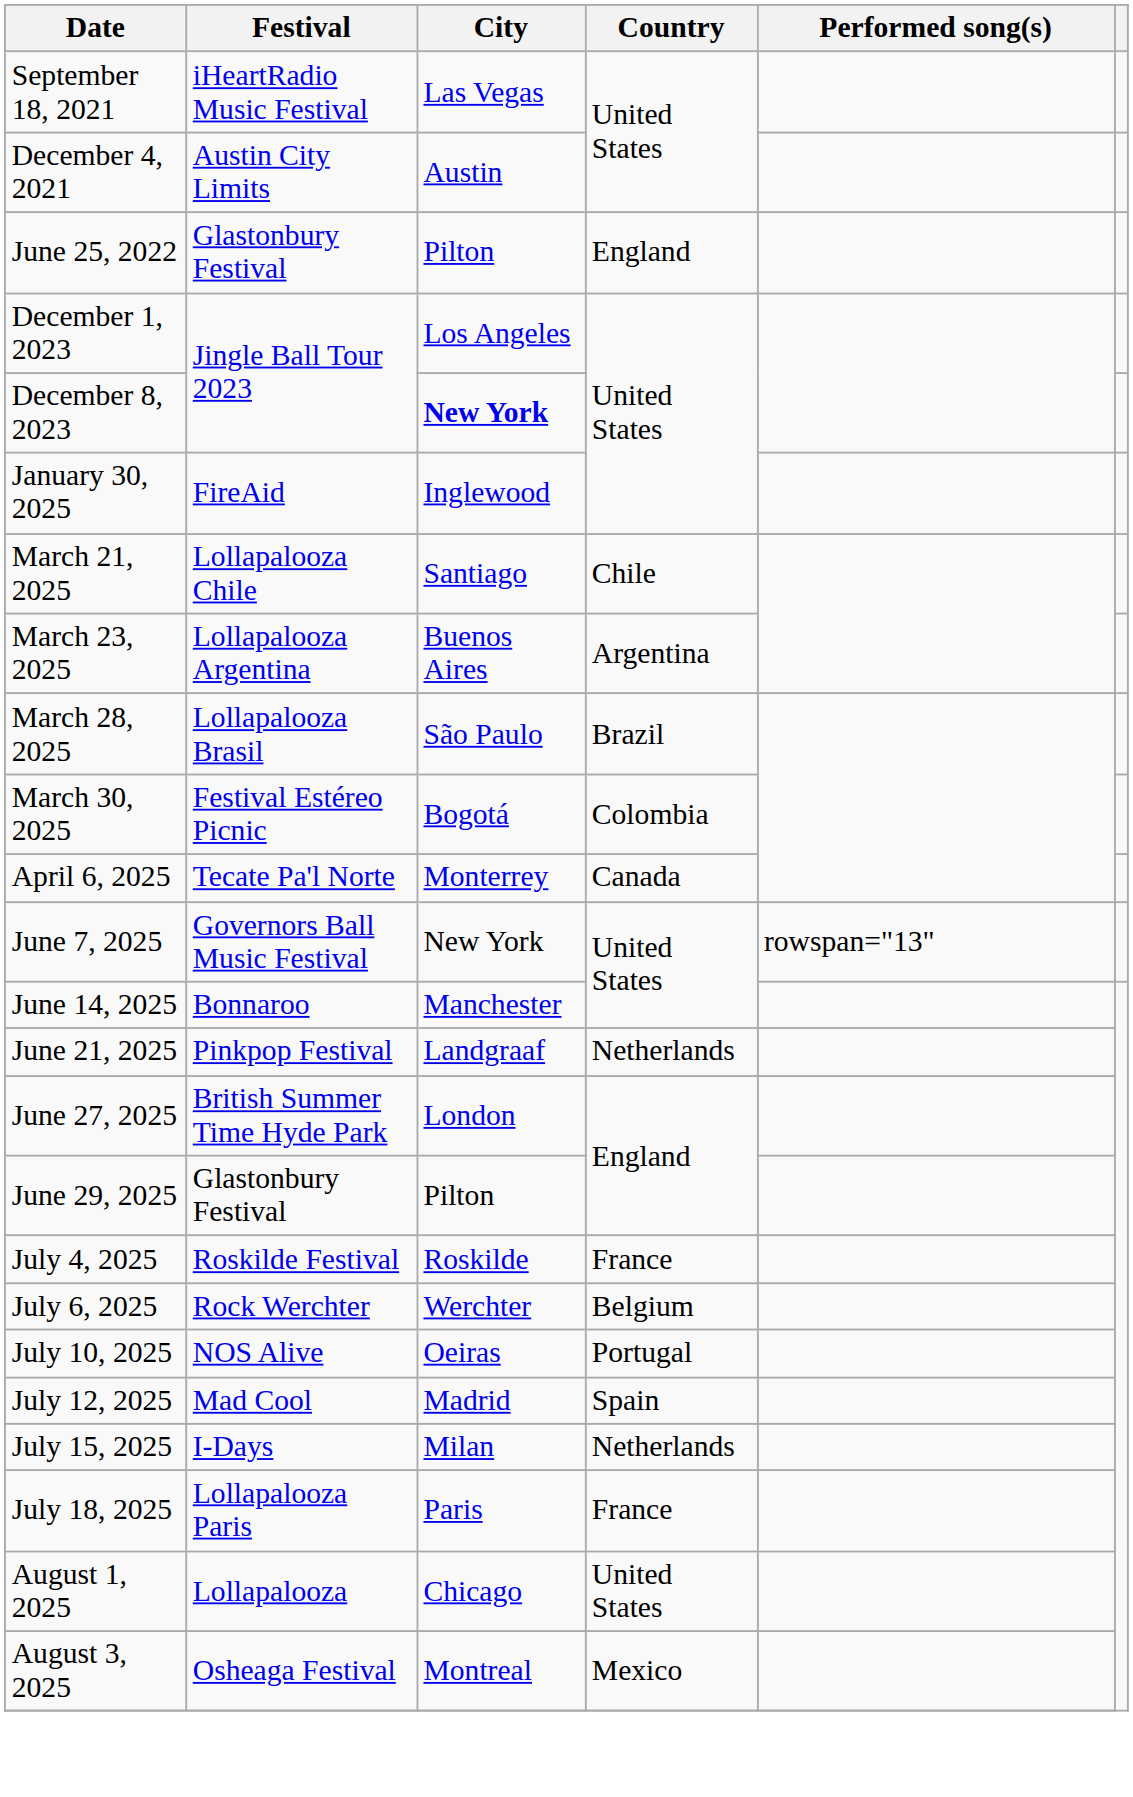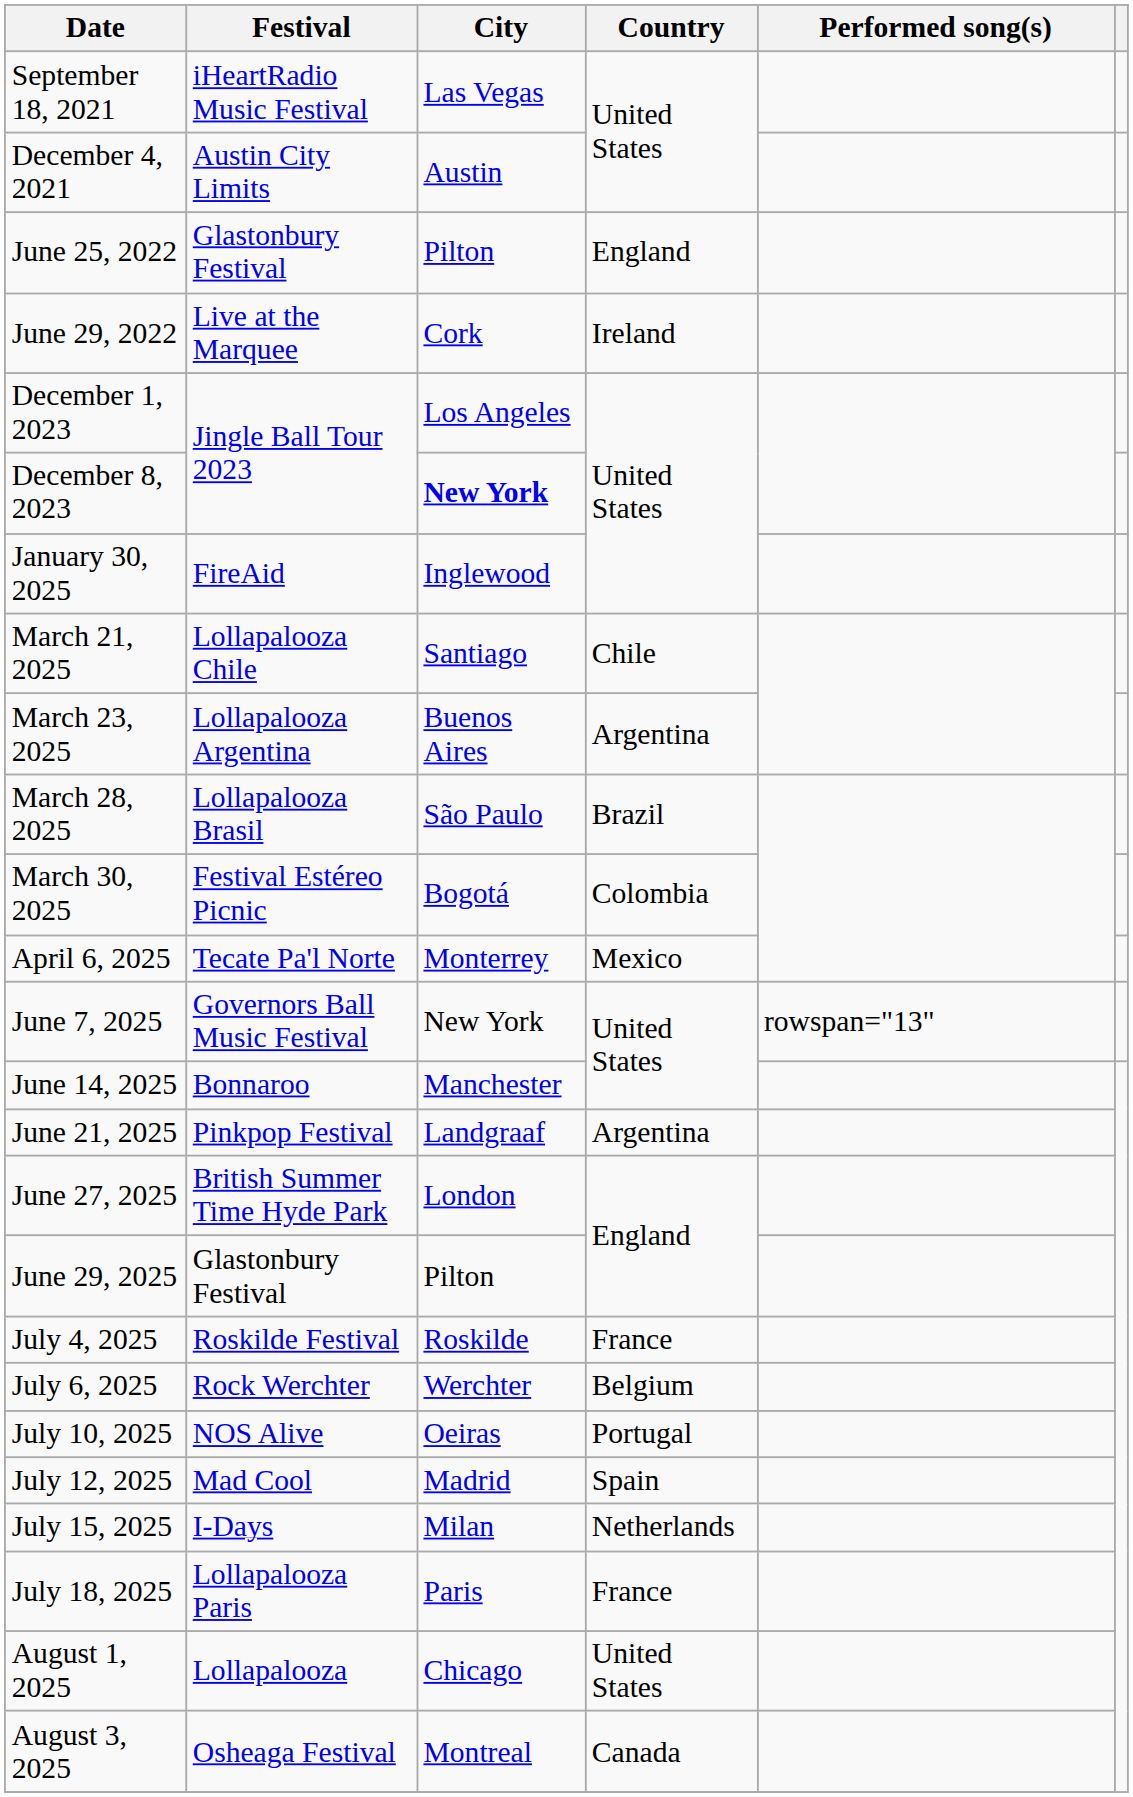+ row: (94, 332)
(636, 877) Canada -> (637, 957) Mexico
(663, 1051) Netherlands -> (651, 1131) Argentina
(637, 1670) Mexico -> (636, 1751) Canada
